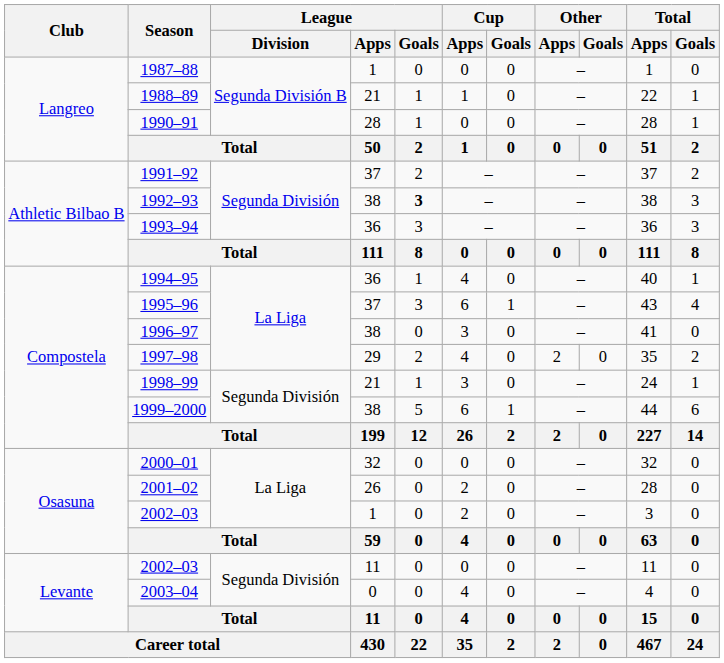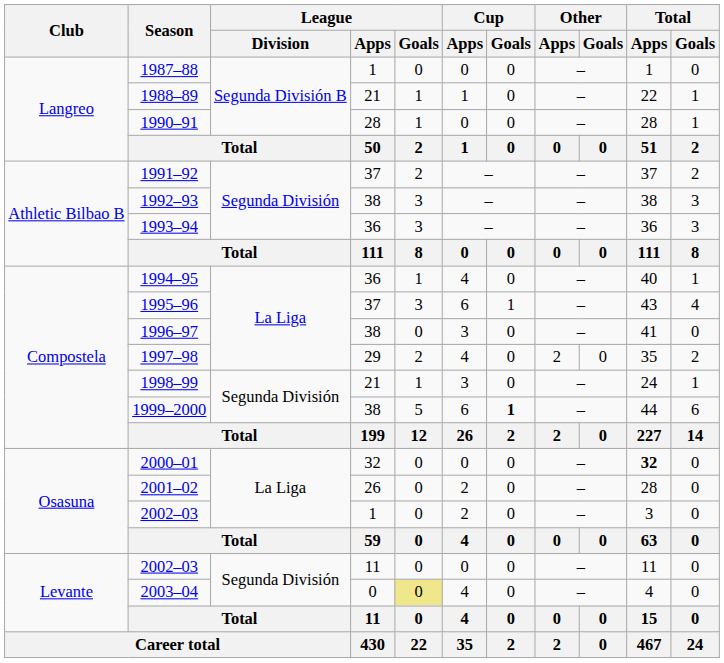(419, 200) bold -> (419, 200) normal
(511, 409) normal -> (511, 409) bold
(649, 461) normal -> (649, 461) bold
(419, 592) no background -> (419, 592) khaki background
